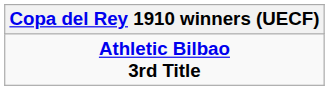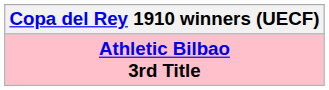(164, 59) no background -> (164, 59) pink background
